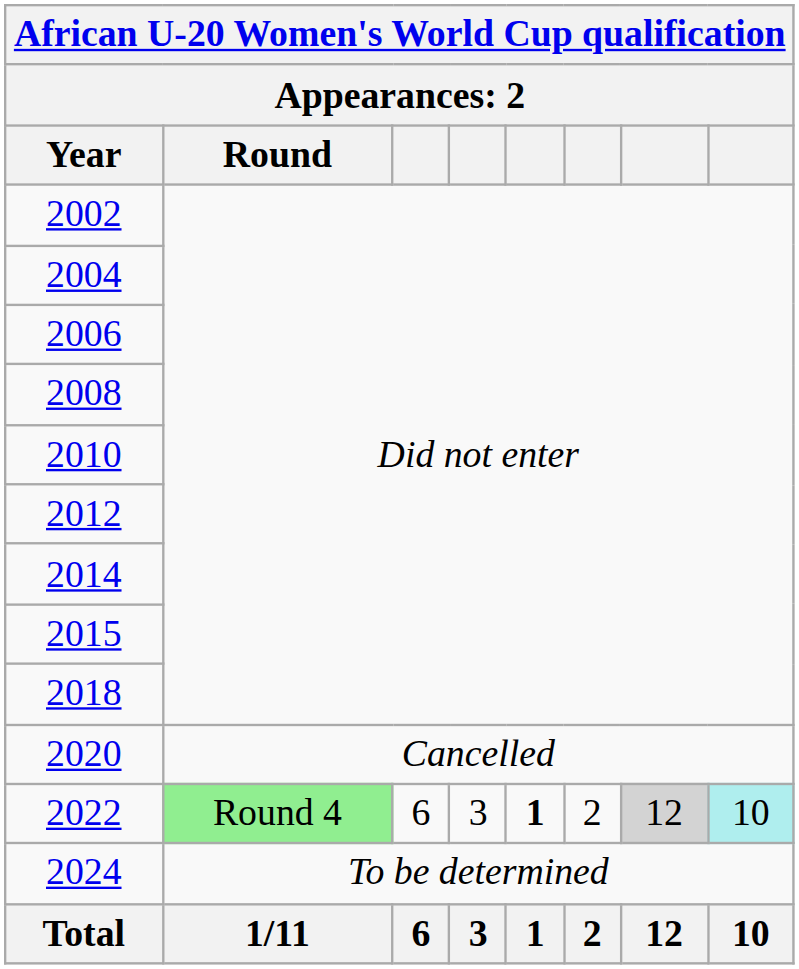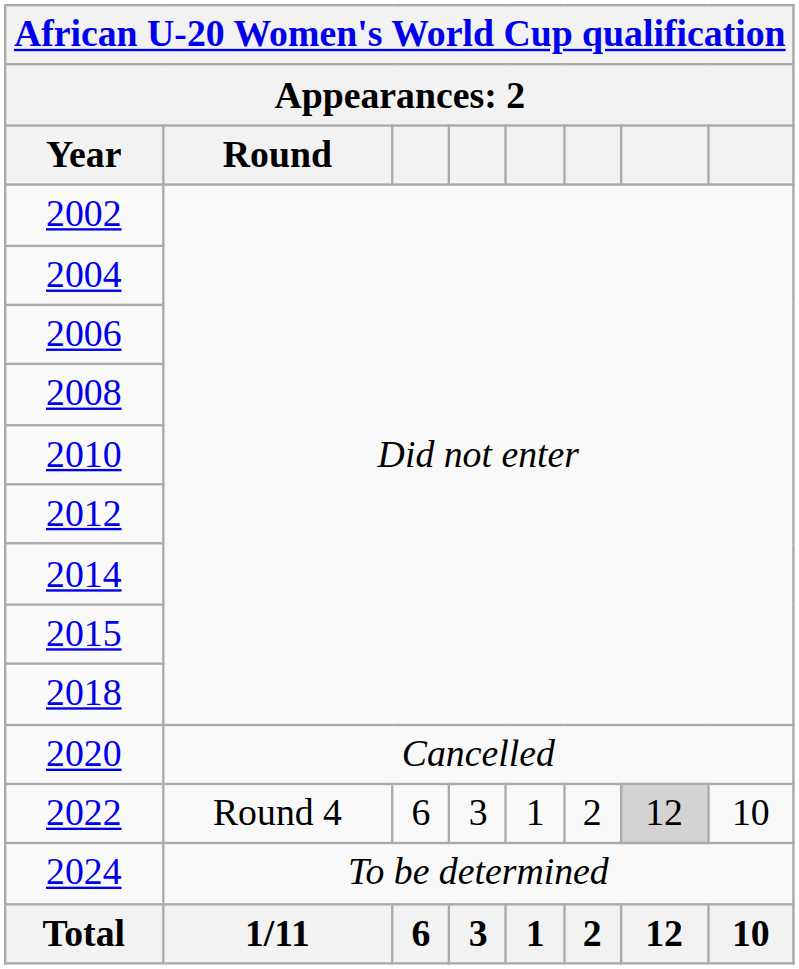(277, 812) lightgreen background -> (277, 812) no background
(535, 812) bold -> (535, 812) normal
(751, 812) paleturquoise background -> (751, 812) no background
